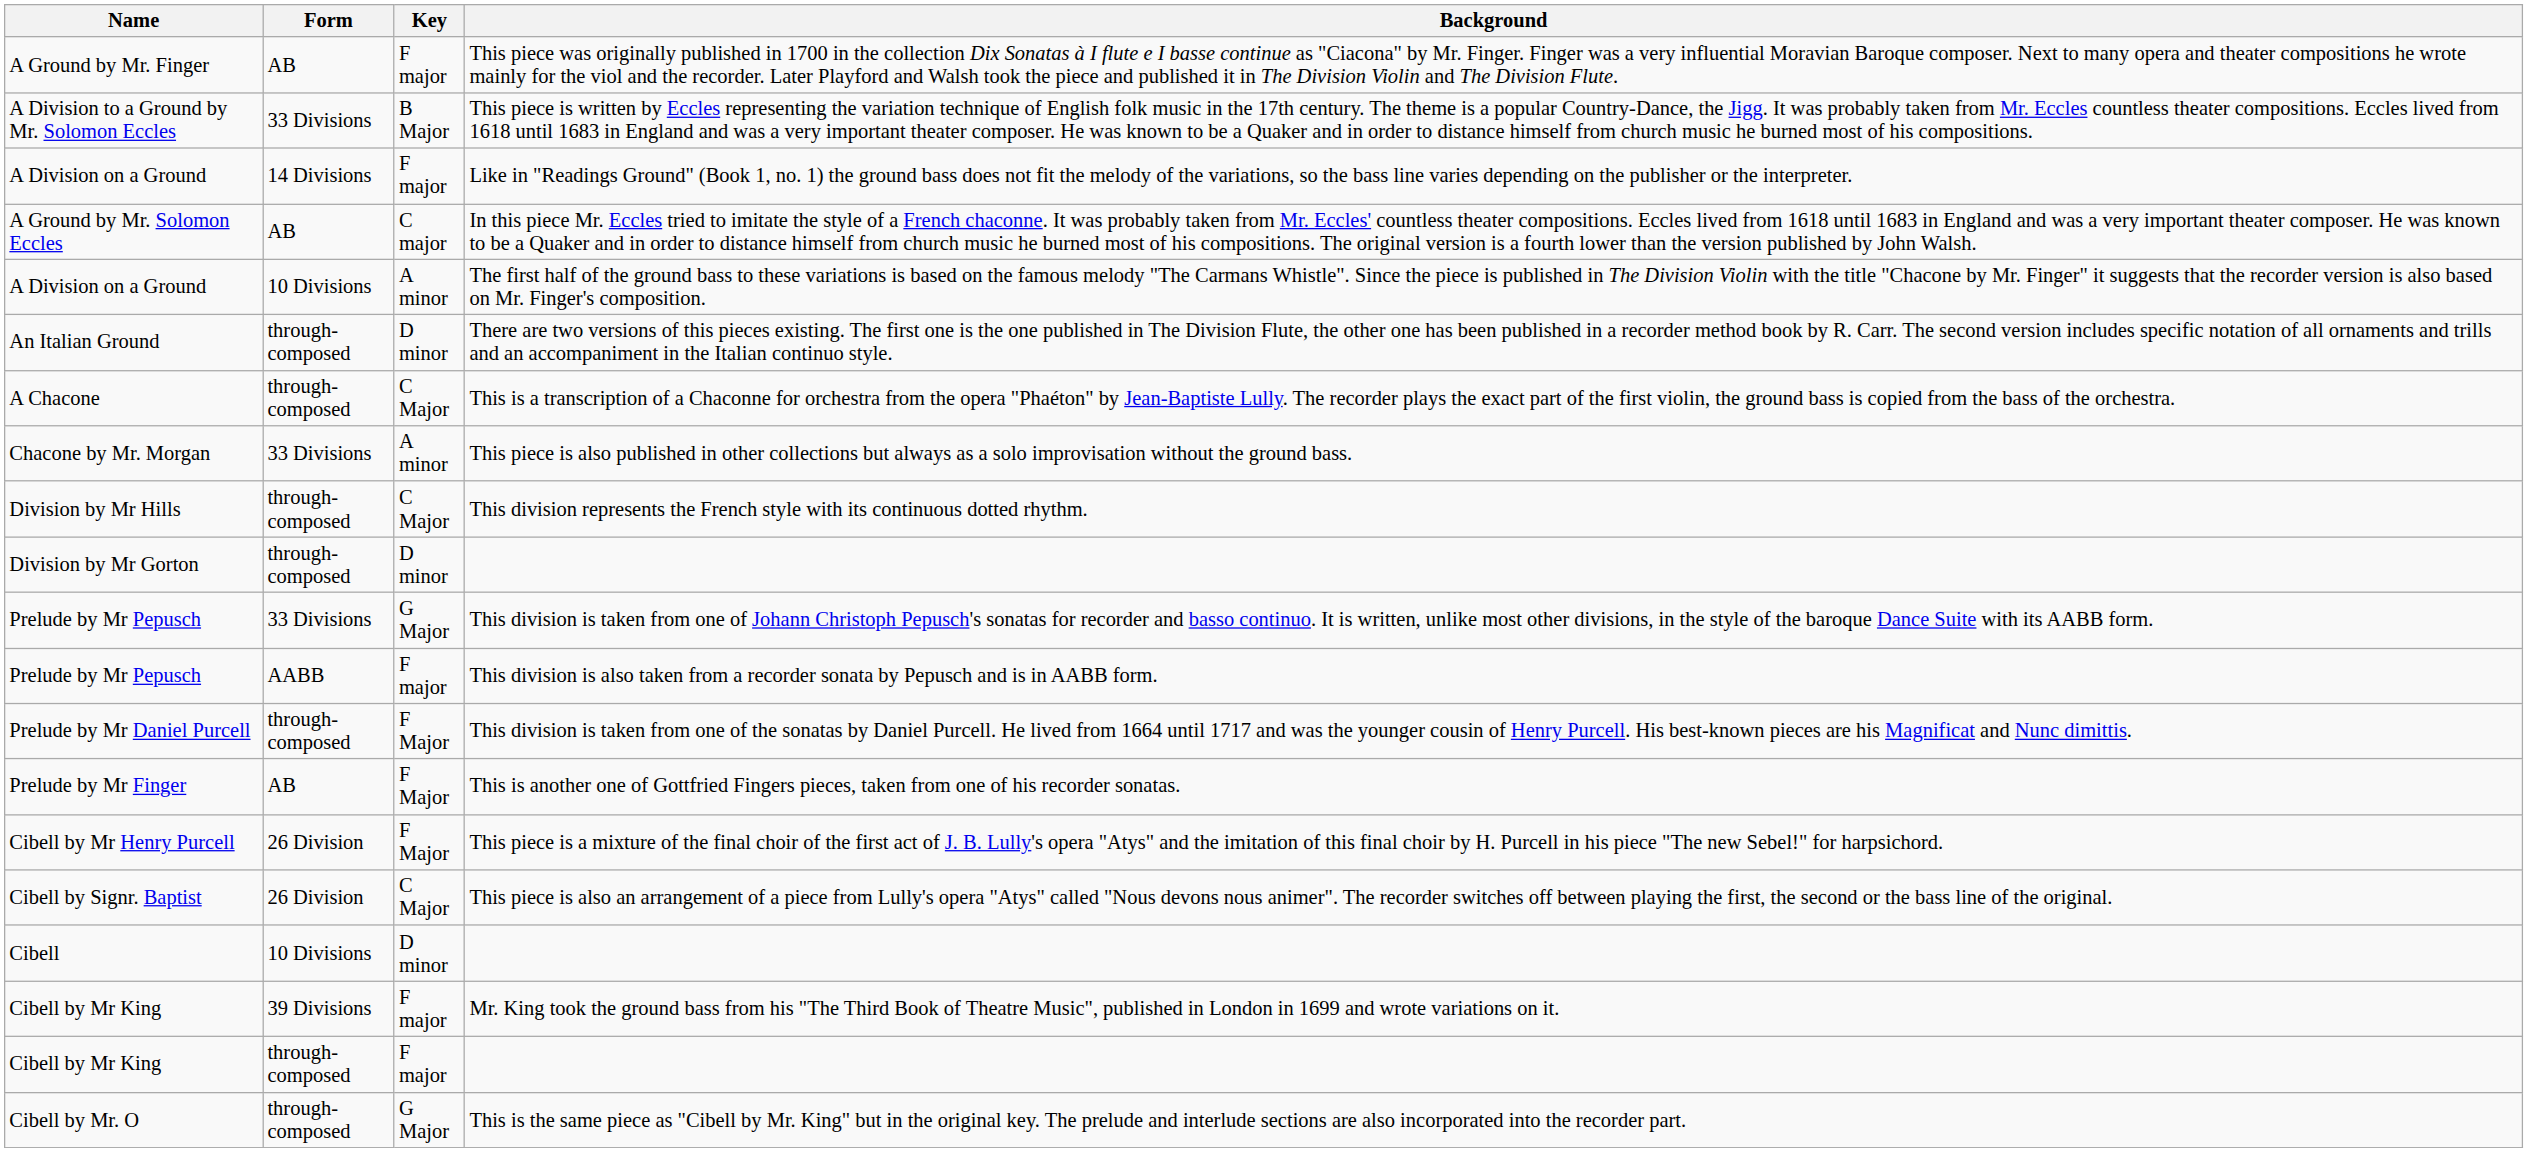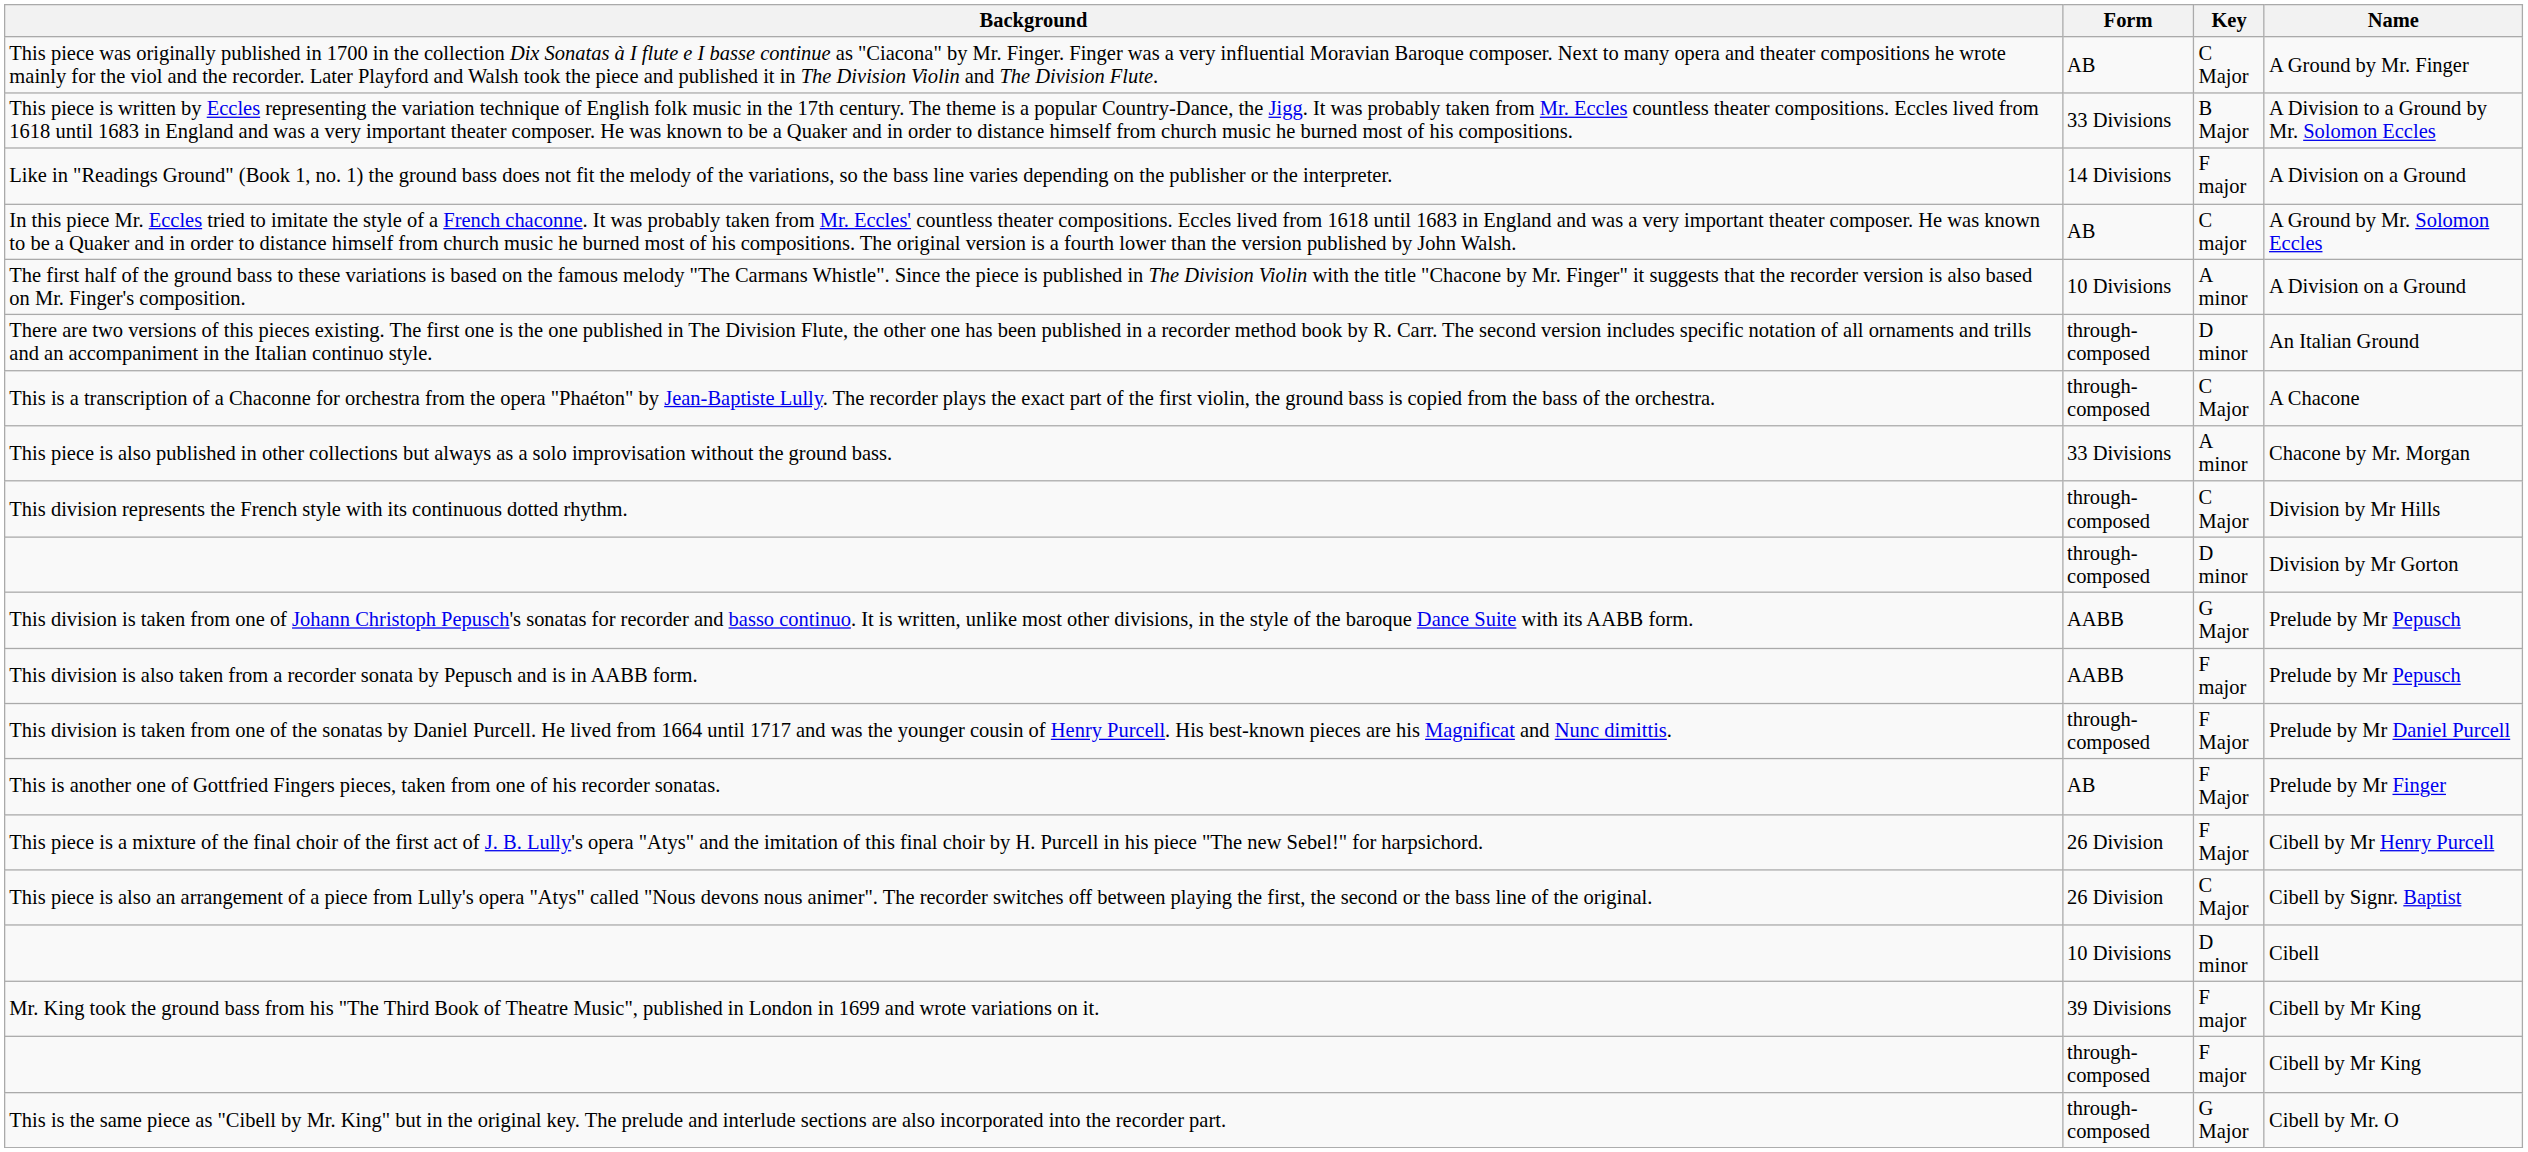columns swapped: (134, 20) <-> (1494, 20)
(423, 64) F major -> (2224, 64) C Major
(319, 619) 33 Divisions -> (2095, 619) AABB
